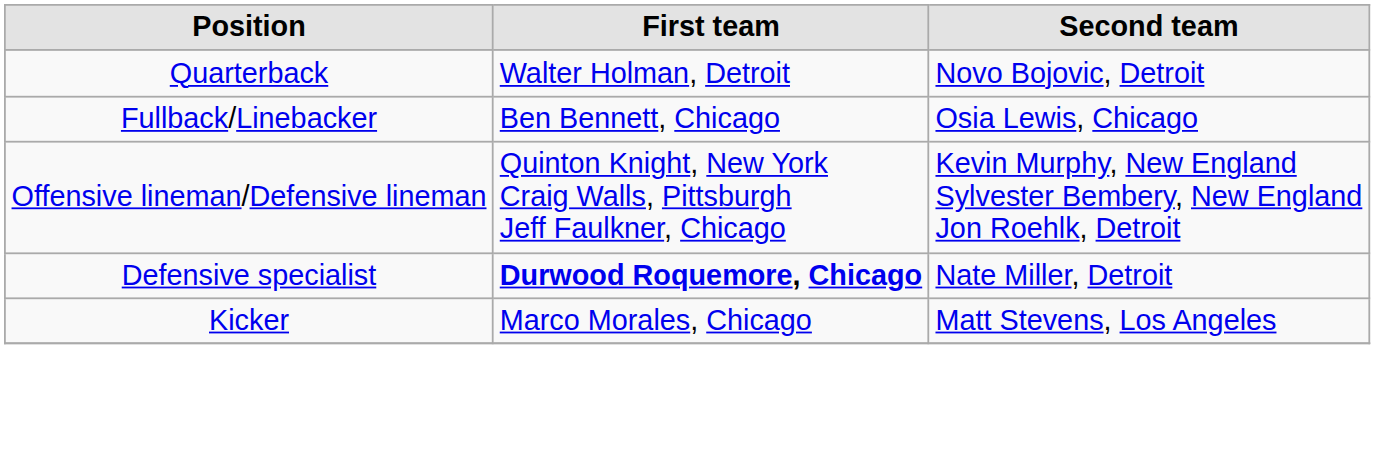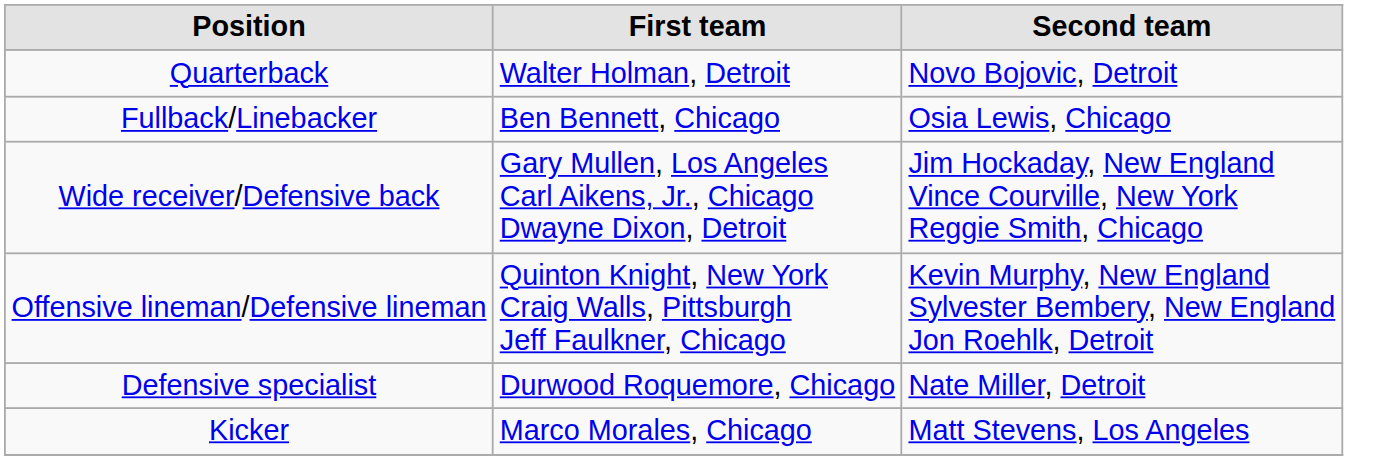+ row: (249, 196)
(711, 274) bold -> (697, 385) normal
